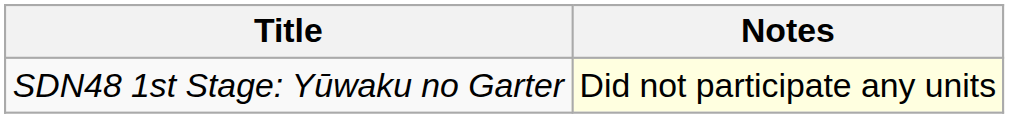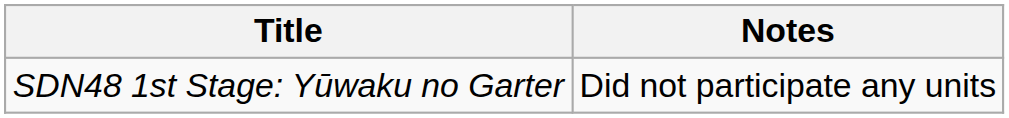(788, 84) lightyellow background -> (788, 84) no background
